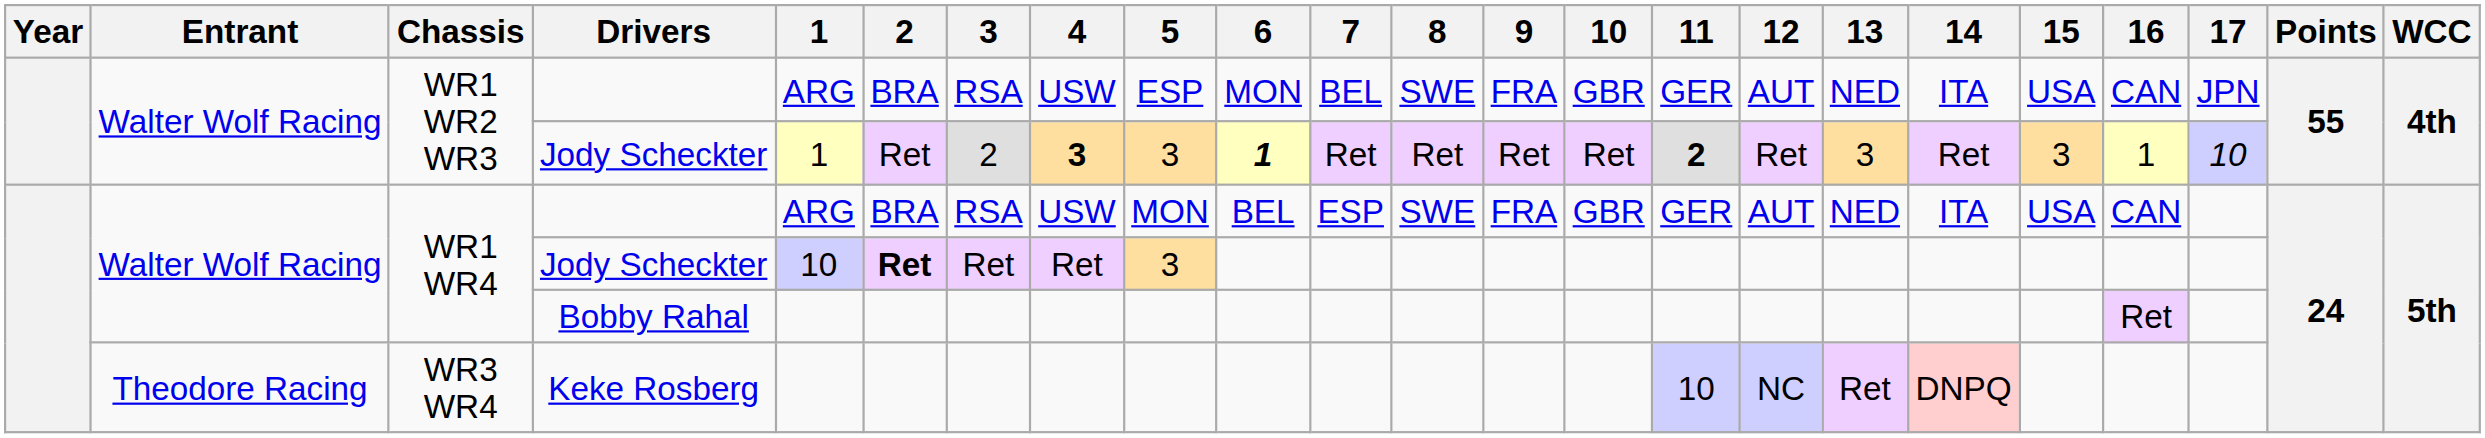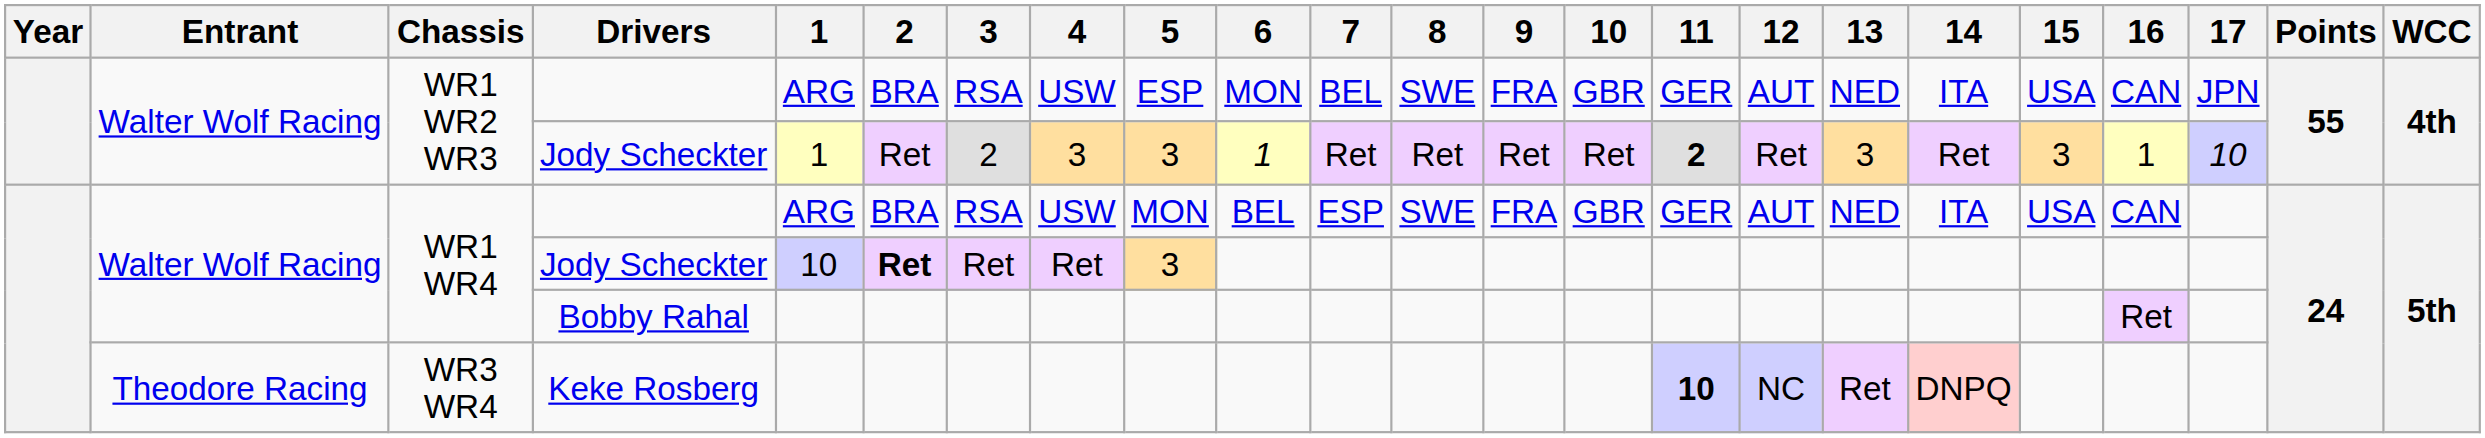(1077, 153) bold -> (1077, 153) normal
(1263, 153) bold -> (1263, 153) normal
(1696, 388) normal -> (1696, 388) bold
